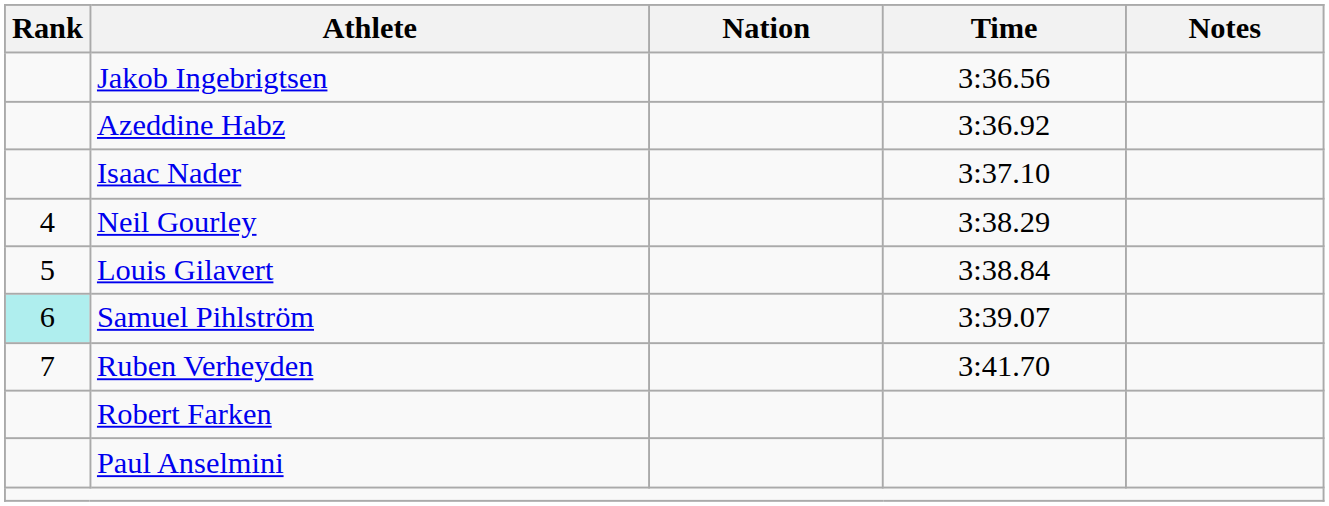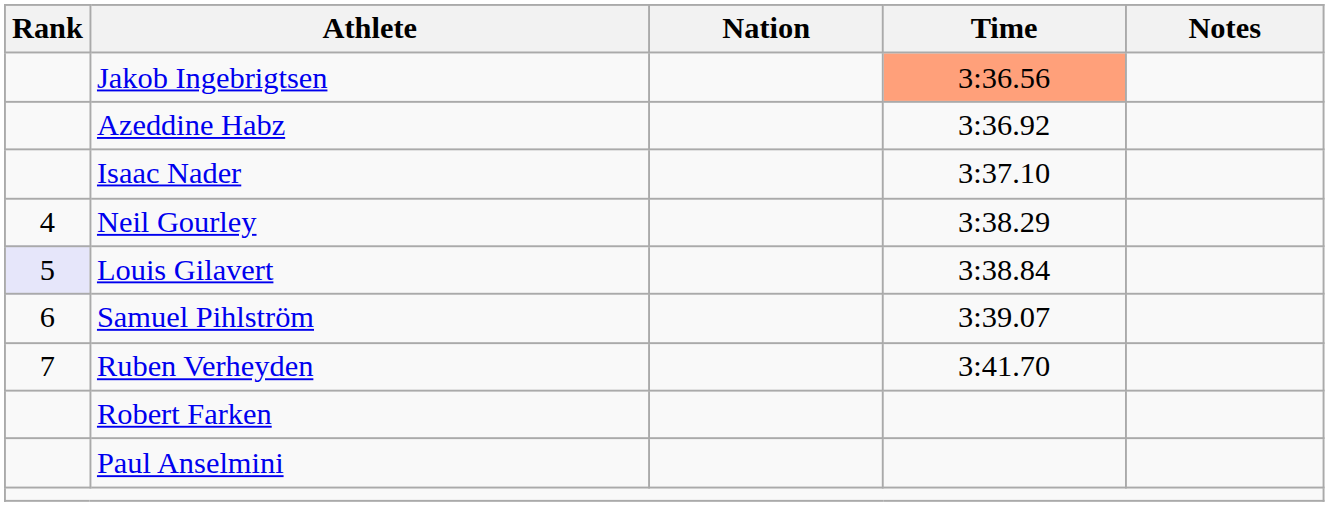(1004, 76) no background -> (1004, 76) lightsalmon background
(47, 269) no background -> (47, 269) lavender background
(47, 317) paleturquoise background -> (47, 317) no background
